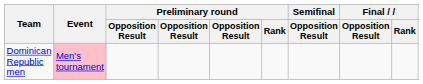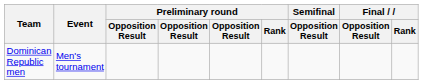(80, 62) pink background -> (80, 62) no background
